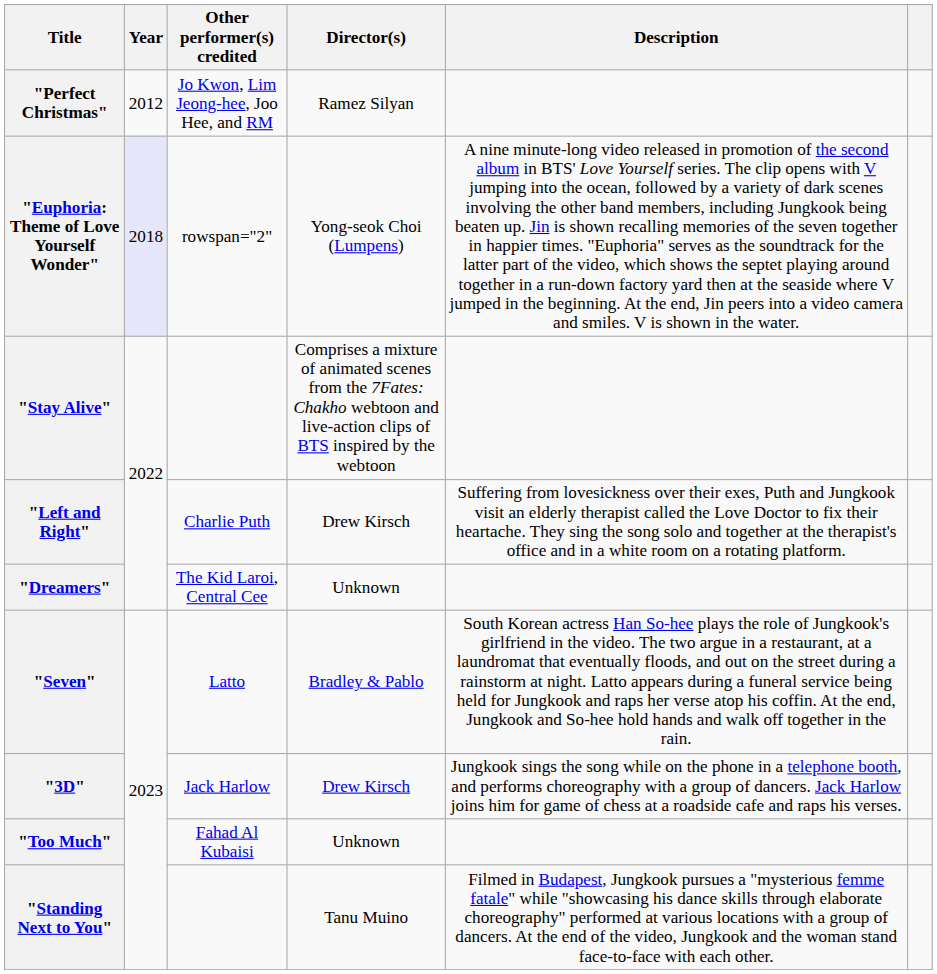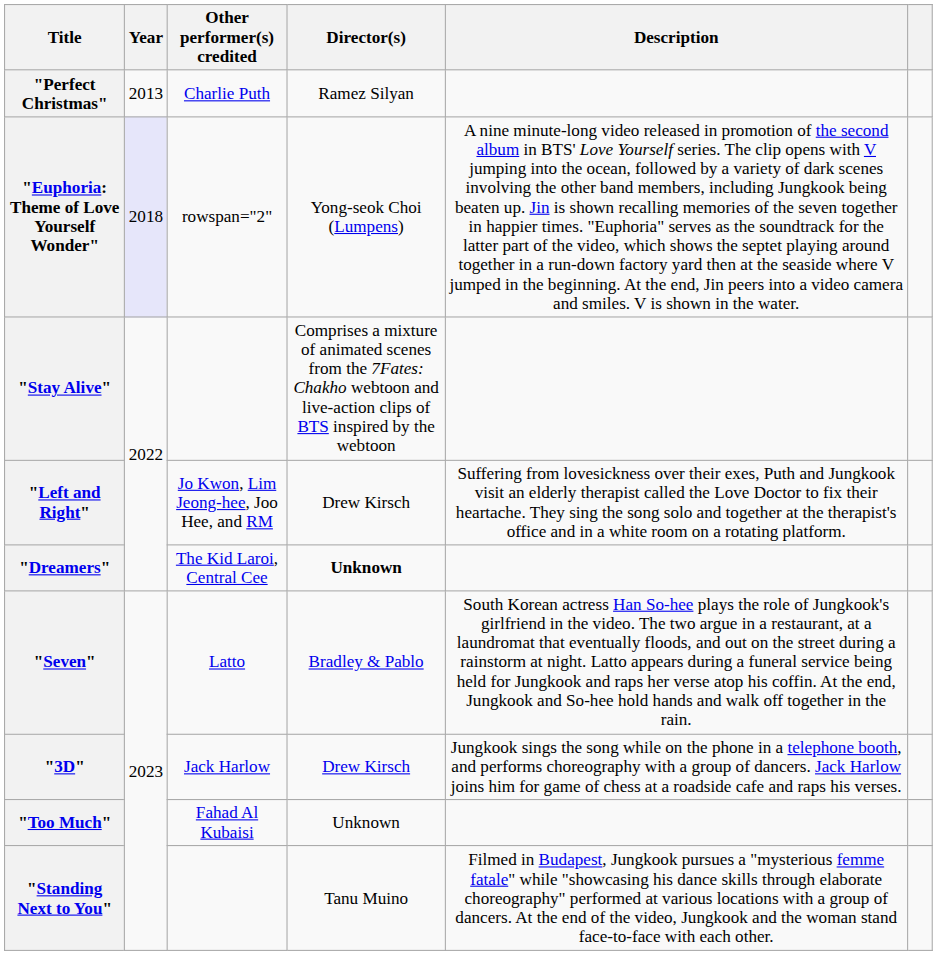(146, 103) 2012 -> (146, 93) 2013
(227, 103) Jo Kwon, Lim Jeong-hee, Joo Hee, and RM -> (227, 93) Charlie Puth
(227, 521) Charlie Puth -> (227, 502) Jo Kwon, Lim Jeong-hee, Joo Hee, and RM
(366, 587) normal -> (366, 567) bold
